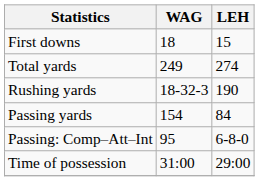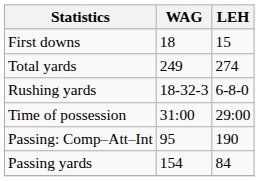(227, 90) 190 -> (232, 90) 6-8-0
rows swapped: (50, 114) <-> (67, 163)
(232, 138) 6-8-0 -> (227, 138) 190
